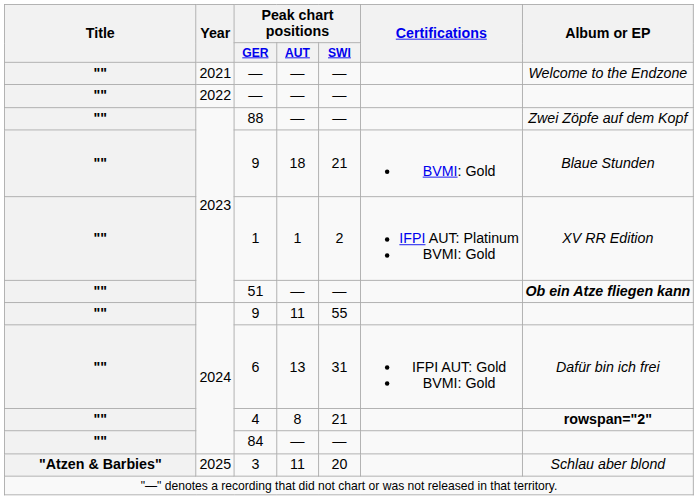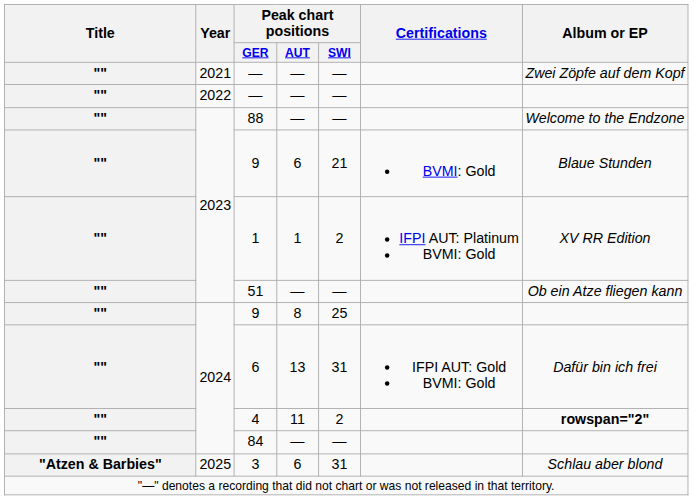(608, 73) Welcome to the Endzone -> (605, 73) Zwei Zöpfe auf dem Kopf
(608, 118) Zwei Zöpfe auf dem Kopf -> (605, 118) Welcome to the Endzone
(297, 163) 18 -> (297, 163) 6
(608, 291) bold -> (605, 291) normal
(297, 313) 11 -> (297, 313) 8
(339, 313) 55 -> (339, 313) 25
(297, 419) 8 -> (297, 419) 11
(339, 419) 21 -> (339, 419) 2
(297, 464) 11 -> (297, 464) 6
(339, 464) 20 -> (339, 464) 31
